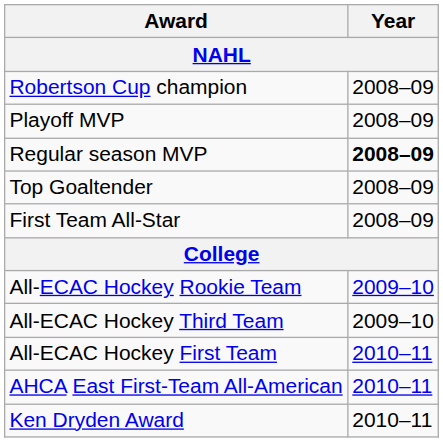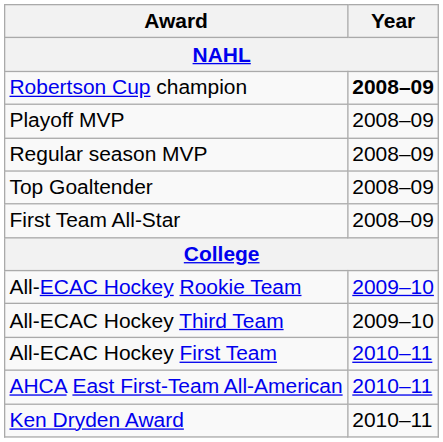(393, 87) normal -> (393, 87) bold
(393, 154) bold -> (393, 154) normal
